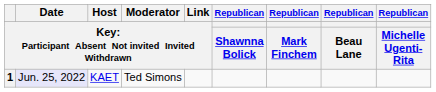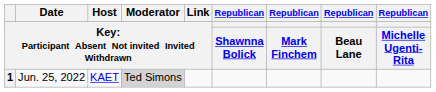(52, 78) lavender background -> (52, 78) no background
(153, 78) no background -> (153, 78) lightgrey background
